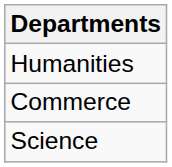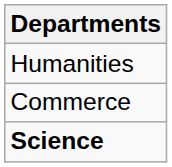(54, 141) normal -> (57, 141) bold
